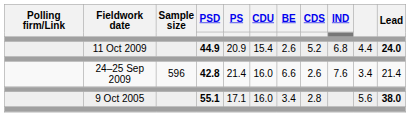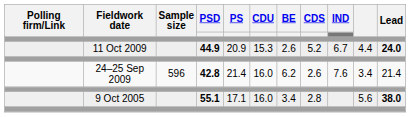(263, 49) 15.4 -> (263, 49) 15.3
(341, 49) 6.8 -> (341, 49) 6.7
(289, 74) 6.6 -> (289, 74) 6.2
